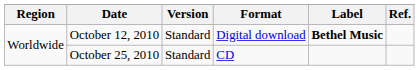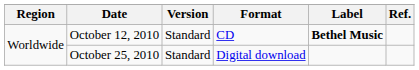(261, 34) Digital download -> (225, 34) CD
(225, 55) CD -> (261, 55) Digital download
